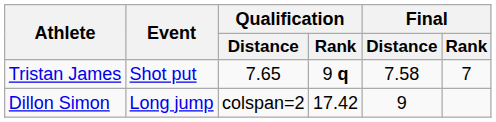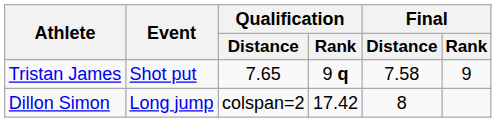(466, 75) 7 -> (466, 75) 9
(402, 103) 9 -> (402, 103) 8
